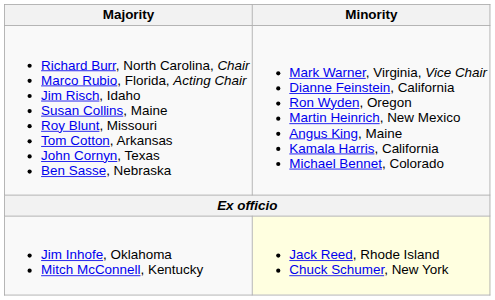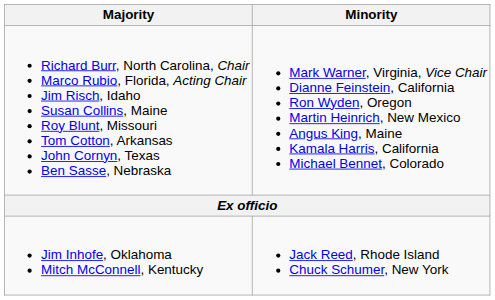(371, 263) lightyellow background -> (371, 263) no background
